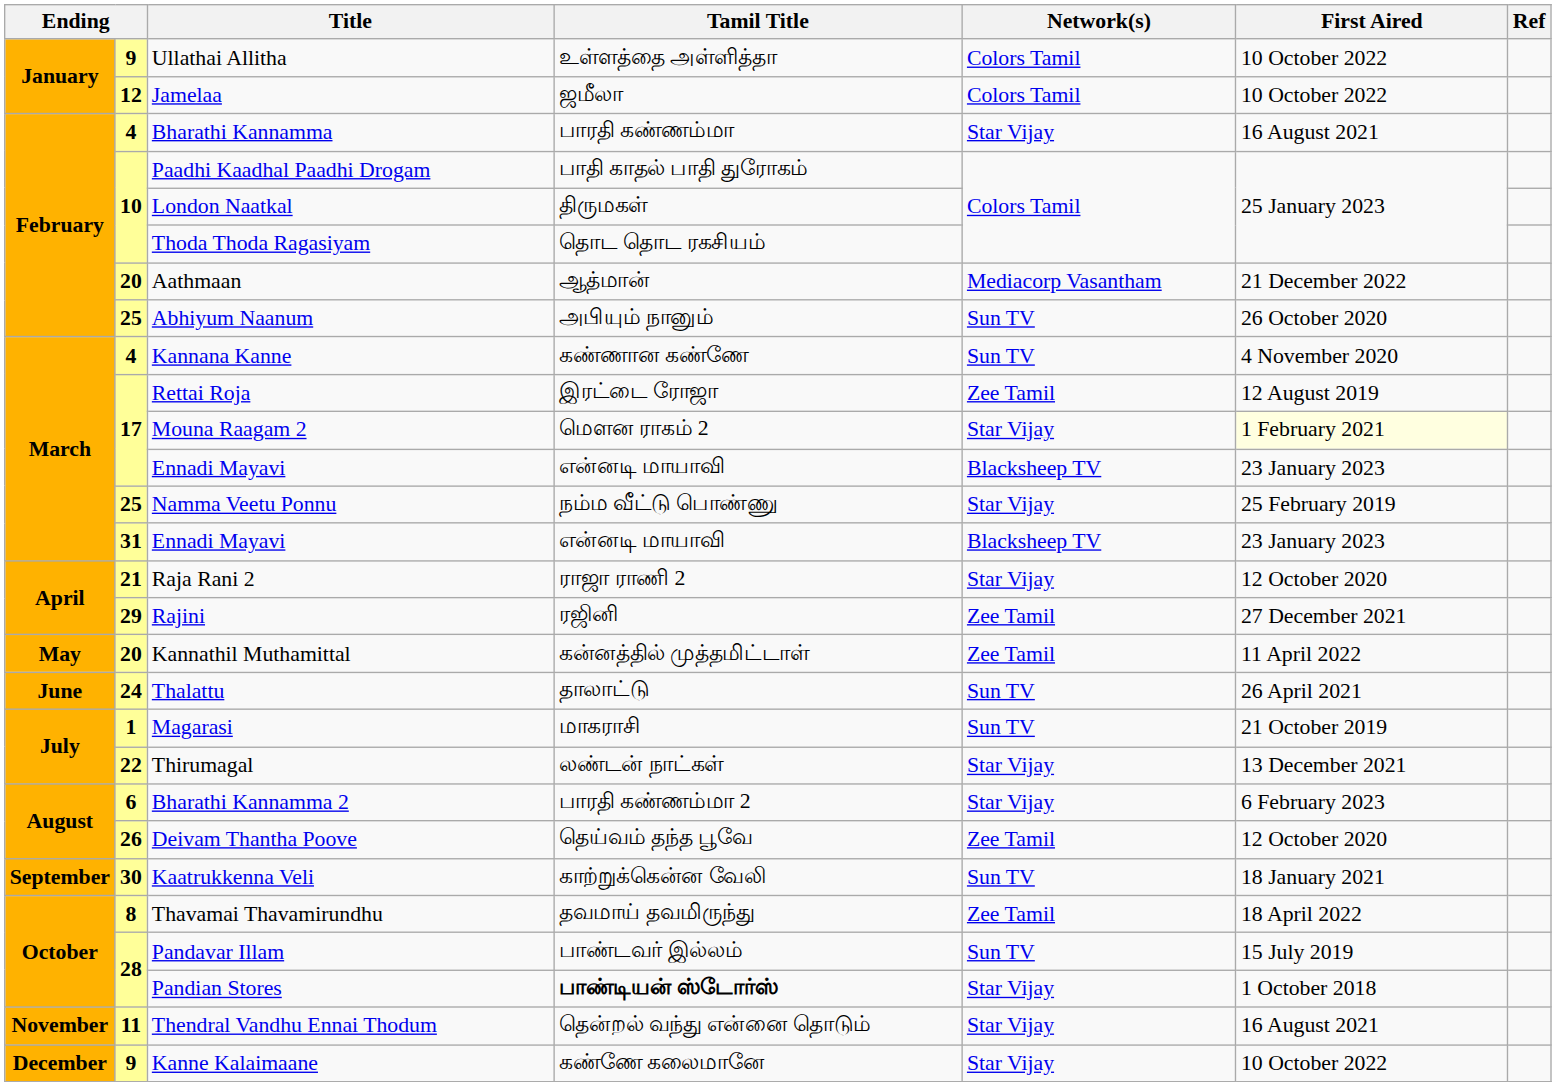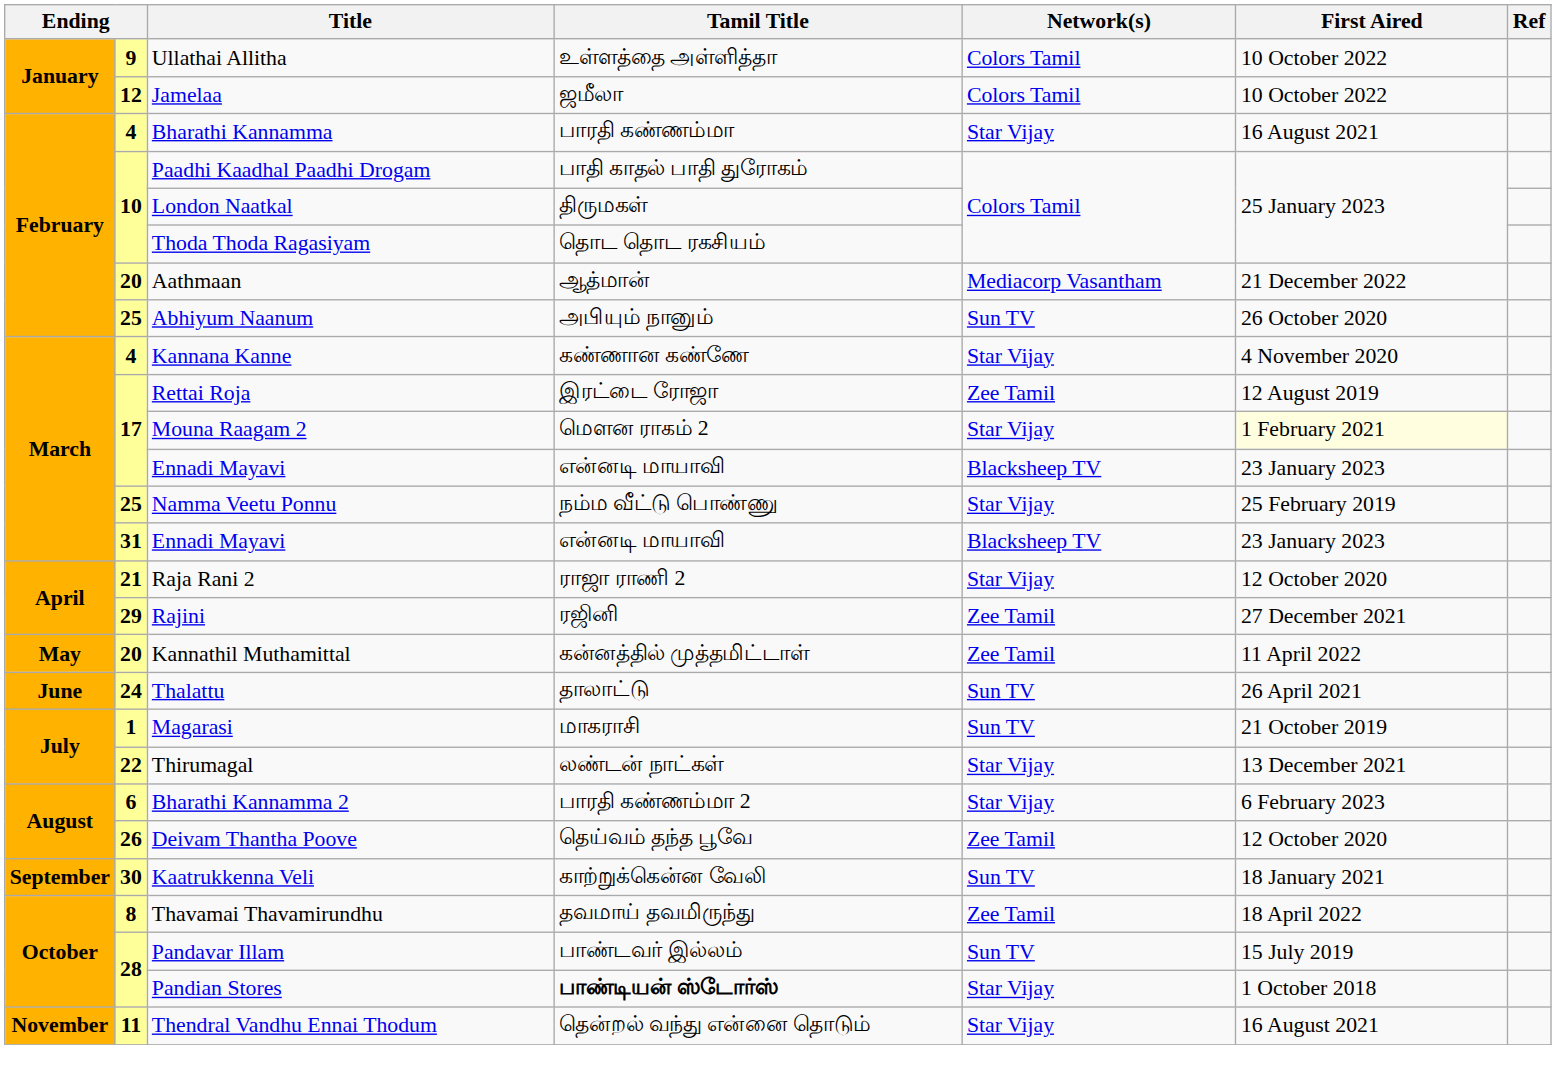(1001, 355) Sun TV -> (1010, 355) Star Vijay
- row: (131, 1062)
